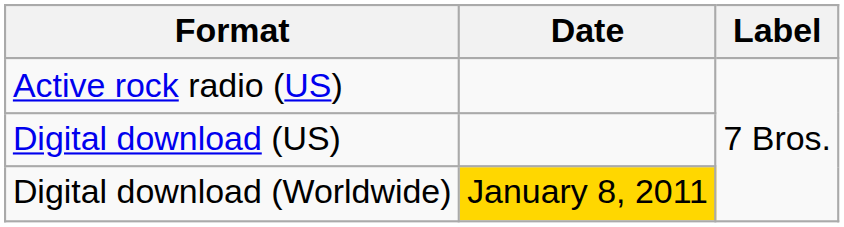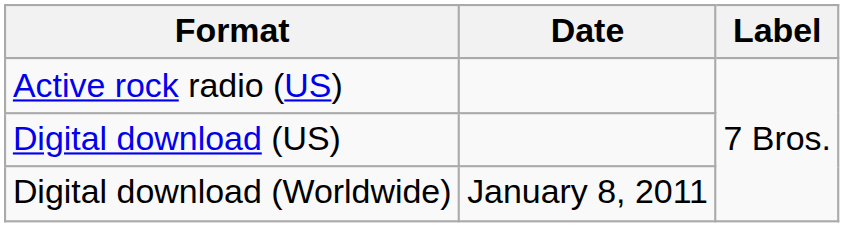(588, 192) gold background -> (588, 192) no background
